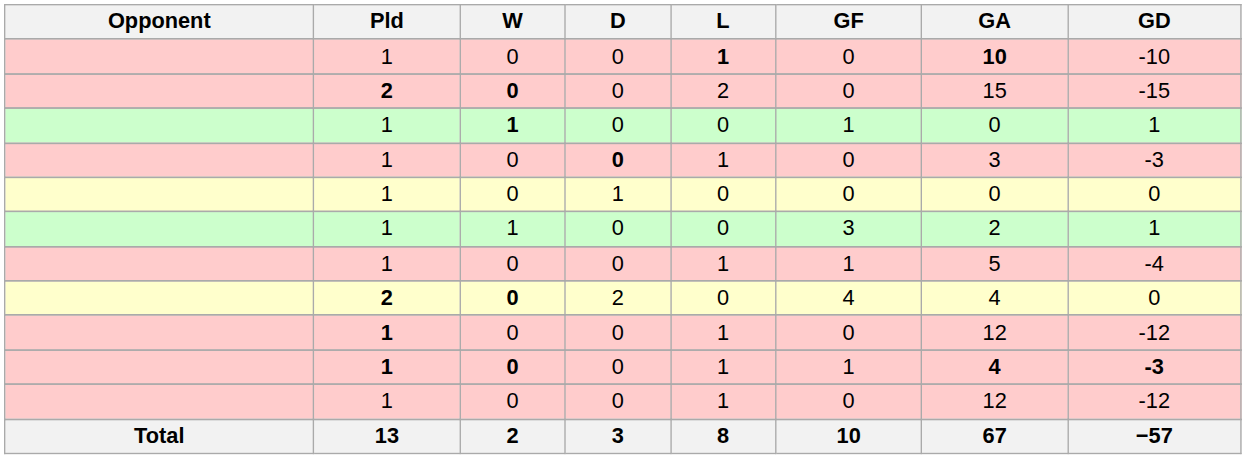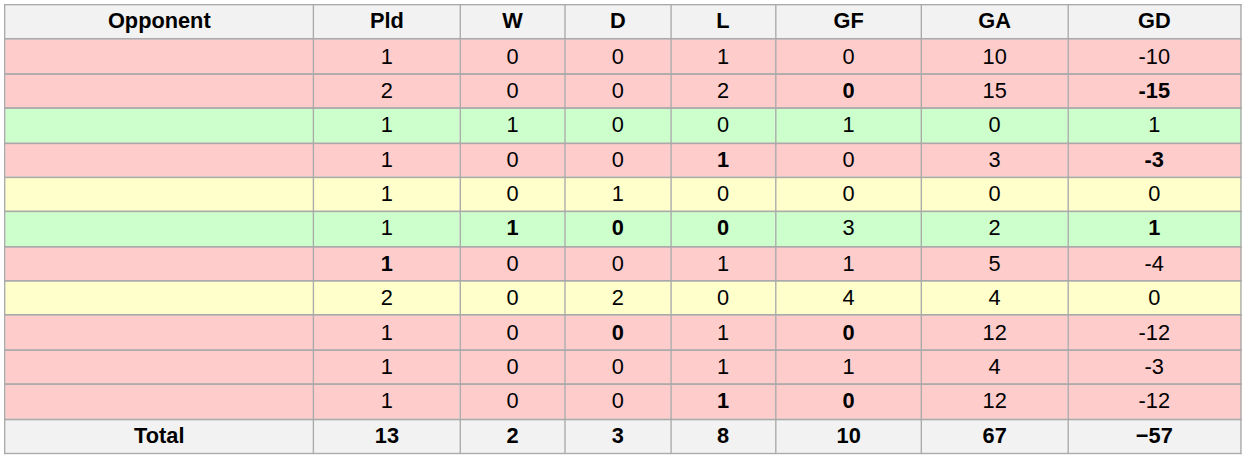(723, 56) bold -> (723, 56) normal
(995, 56) bold -> (995, 56) normal
(387, 90) bold -> (387, 90) normal
(513, 90) bold -> (513, 90) normal
(849, 90) normal -> (849, 90) bold
(1154, 90) normal -> (1154, 90) bold
(513, 125) bold -> (513, 125) normal
(618, 159) bold -> (618, 159) normal
(723, 159) normal -> (723, 159) bold
(1154, 159) normal -> (1154, 159) bold
(513, 228) normal -> (513, 228) bold
(618, 228) normal -> (618, 228) bold
(723, 228) normal -> (723, 228) bold
(1154, 228) normal -> (1154, 228) bold
(387, 263) normal -> (387, 263) bold
(387, 297) bold -> (387, 297) normal
(513, 297) bold -> (513, 297) normal
(387, 332) bold -> (387, 332) normal
(618, 332) normal -> (618, 332) bold
(849, 332) normal -> (849, 332) bold
(387, 366) bold -> (387, 366) normal
(513, 366) bold -> (513, 366) normal
(995, 366) bold -> (995, 366) normal
(1154, 366) bold -> (1154, 366) normal
(723, 401) normal -> (723, 401) bold
(849, 401) normal -> (849, 401) bold
